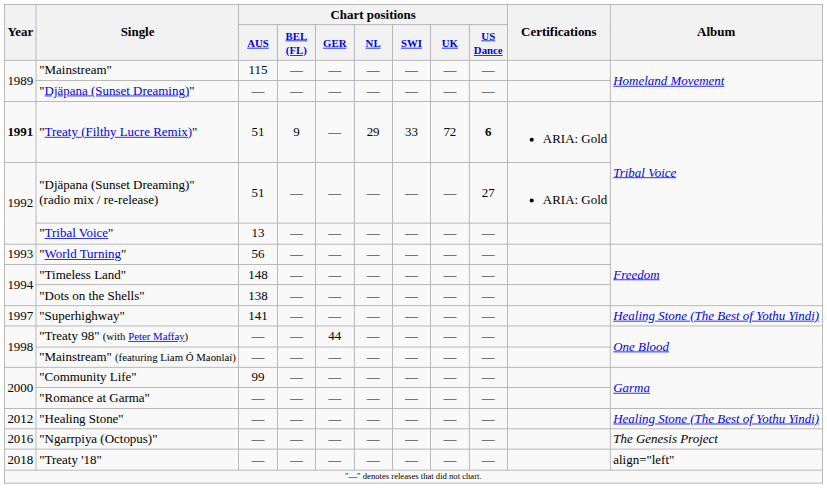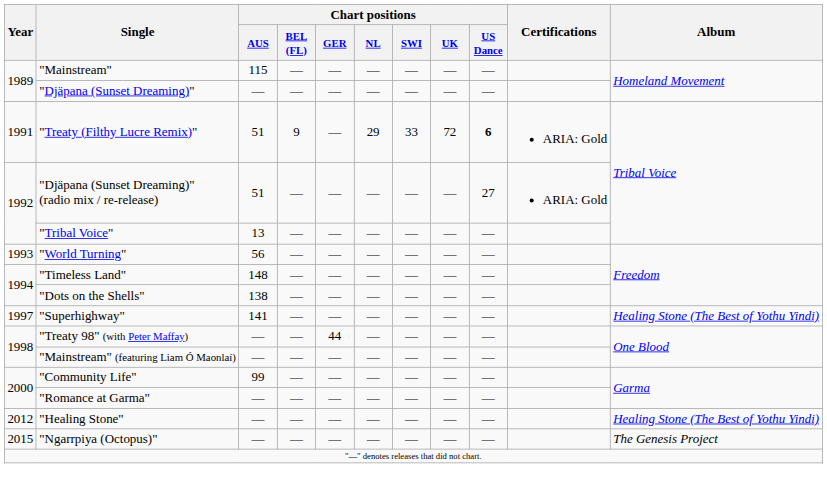(20, 131) bold -> (20, 131) normal
(20, 439) 2016 -> (20, 439) 2015
- row: (71, 459)
